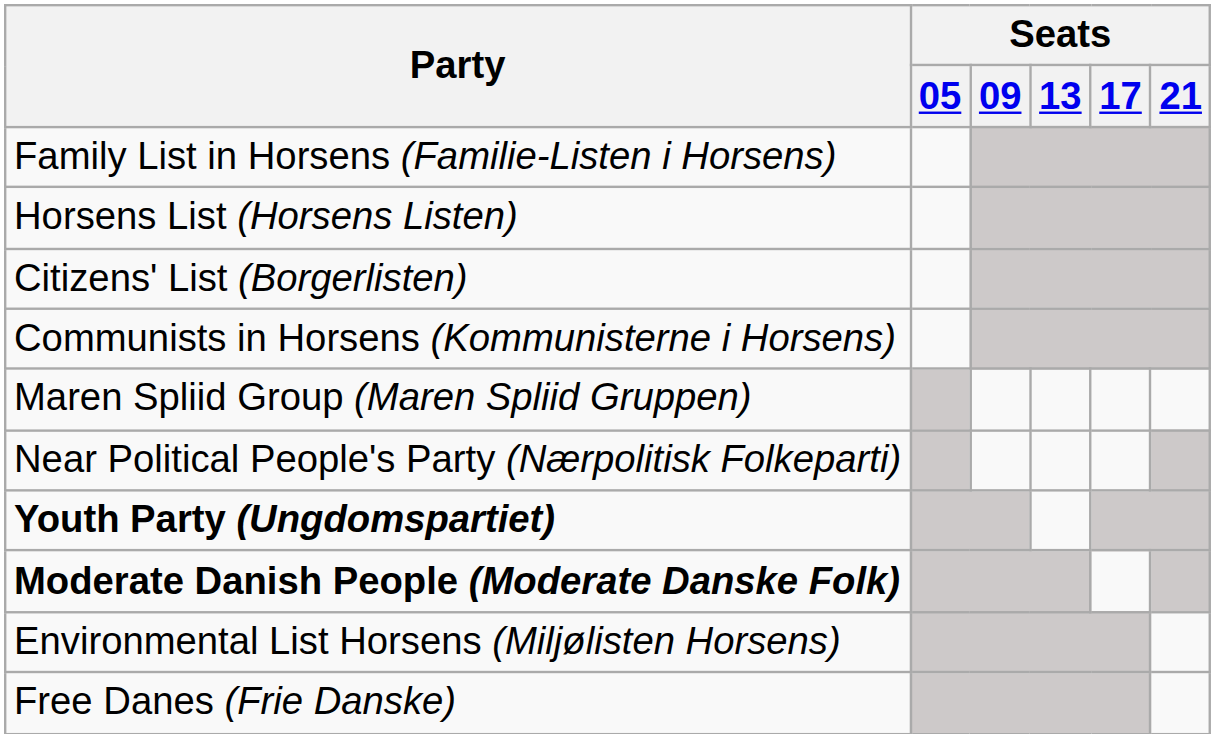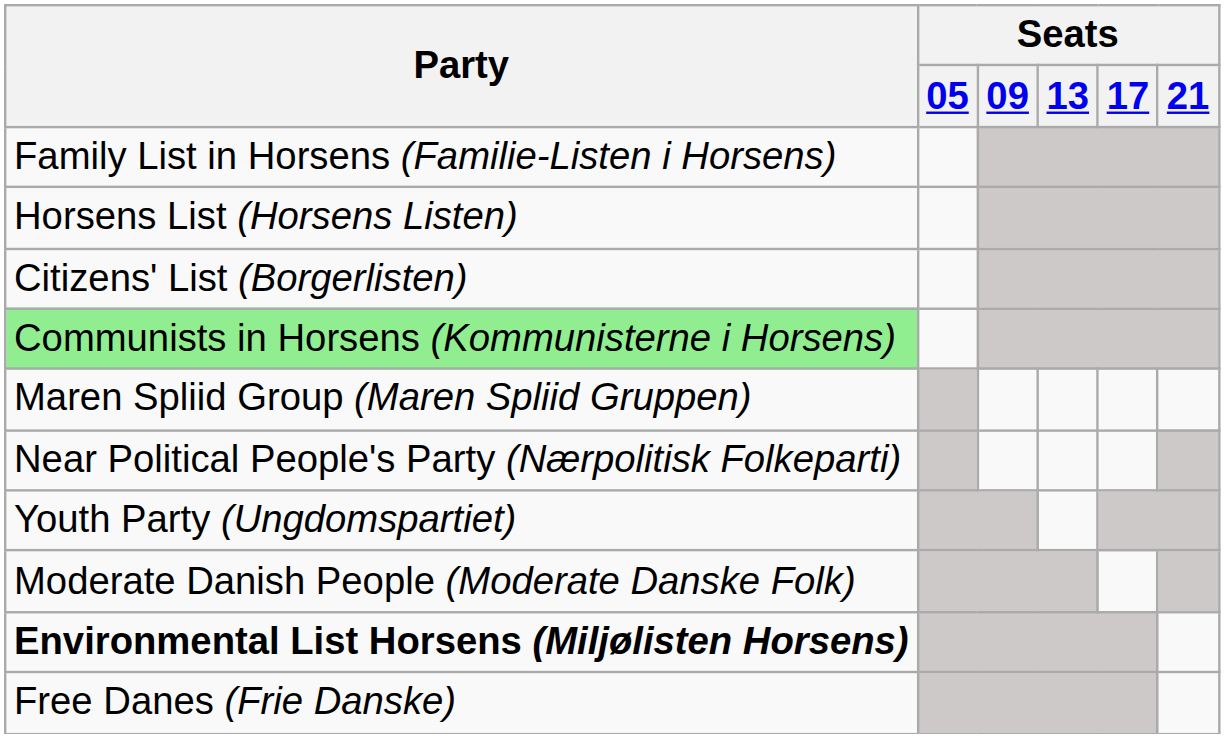(455, 338) no background -> (455, 338) lightgreen background
(285, 519) bold -> (265, 519) normal
(457, 580) bold -> (435, 580) normal
(427, 641) normal -> (461, 641) bold
